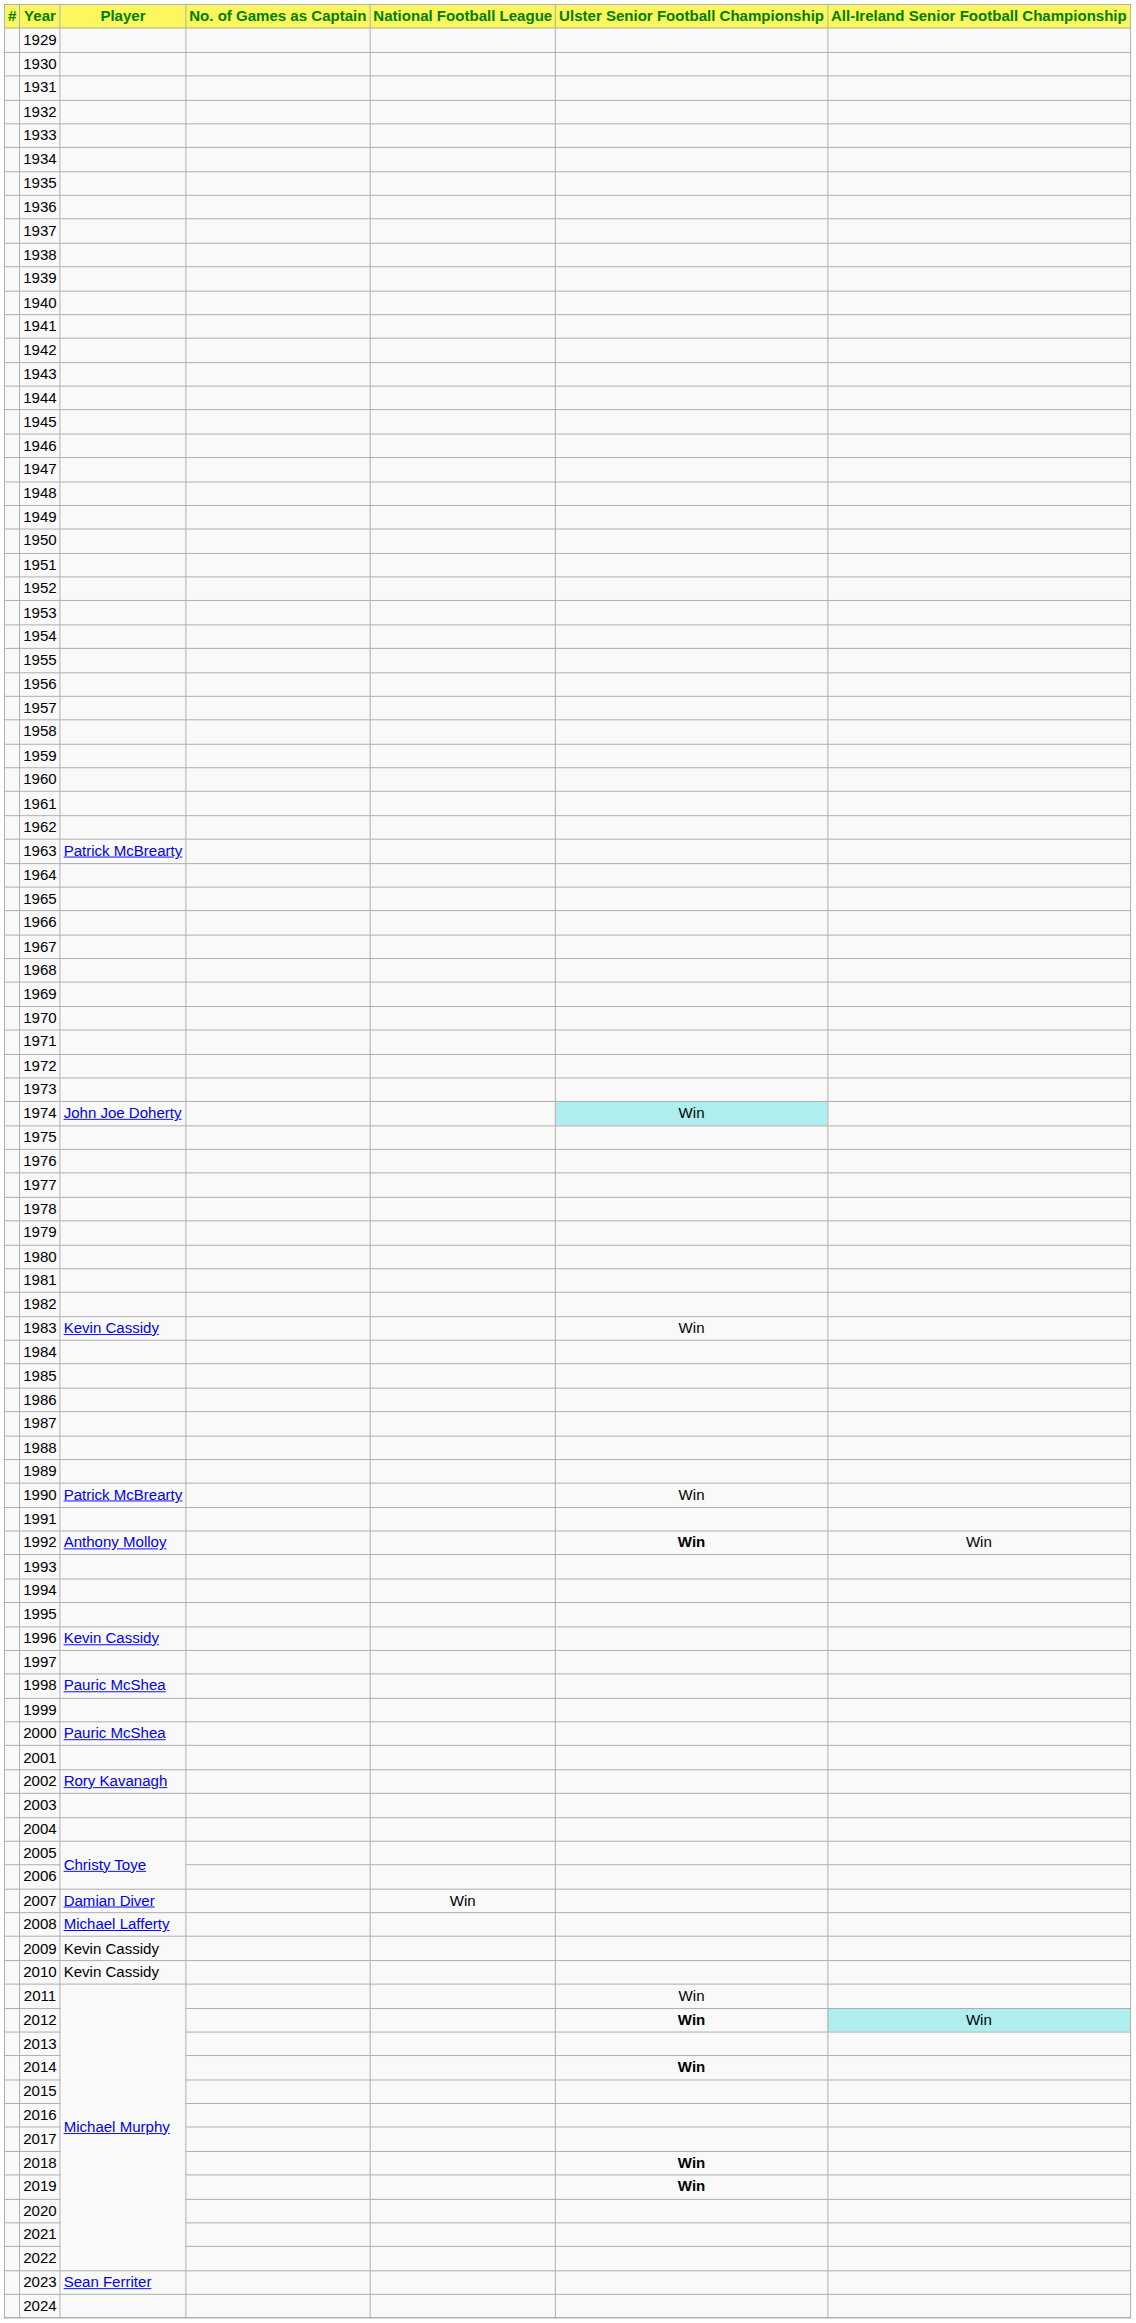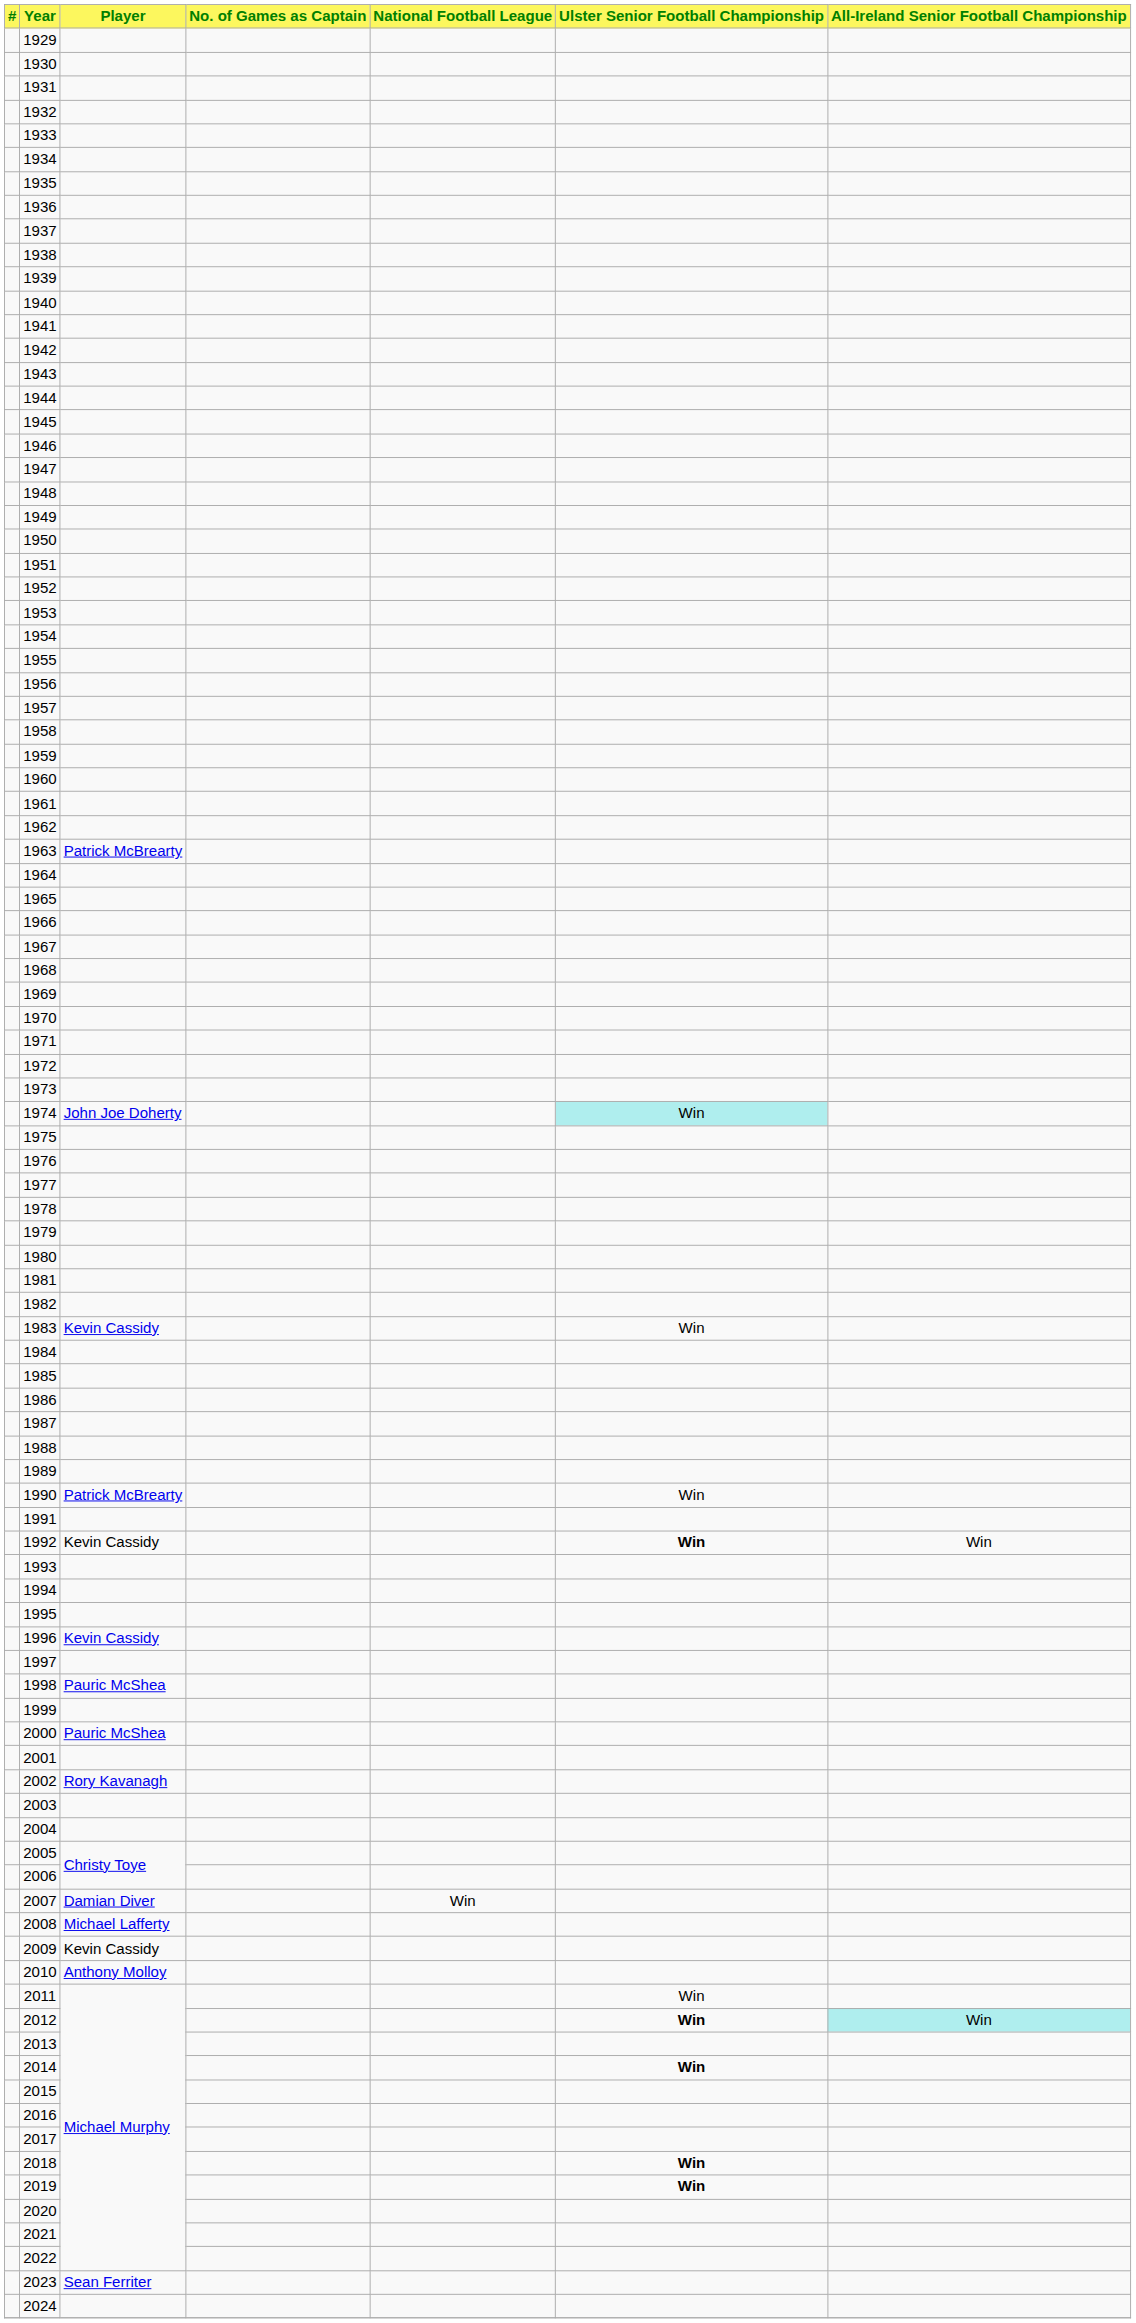(115, 1542) Anthony Molloy -> (111, 1542) Kevin Cassidy
(111, 1972) Kevin Cassidy -> (115, 1972) Anthony Molloy
